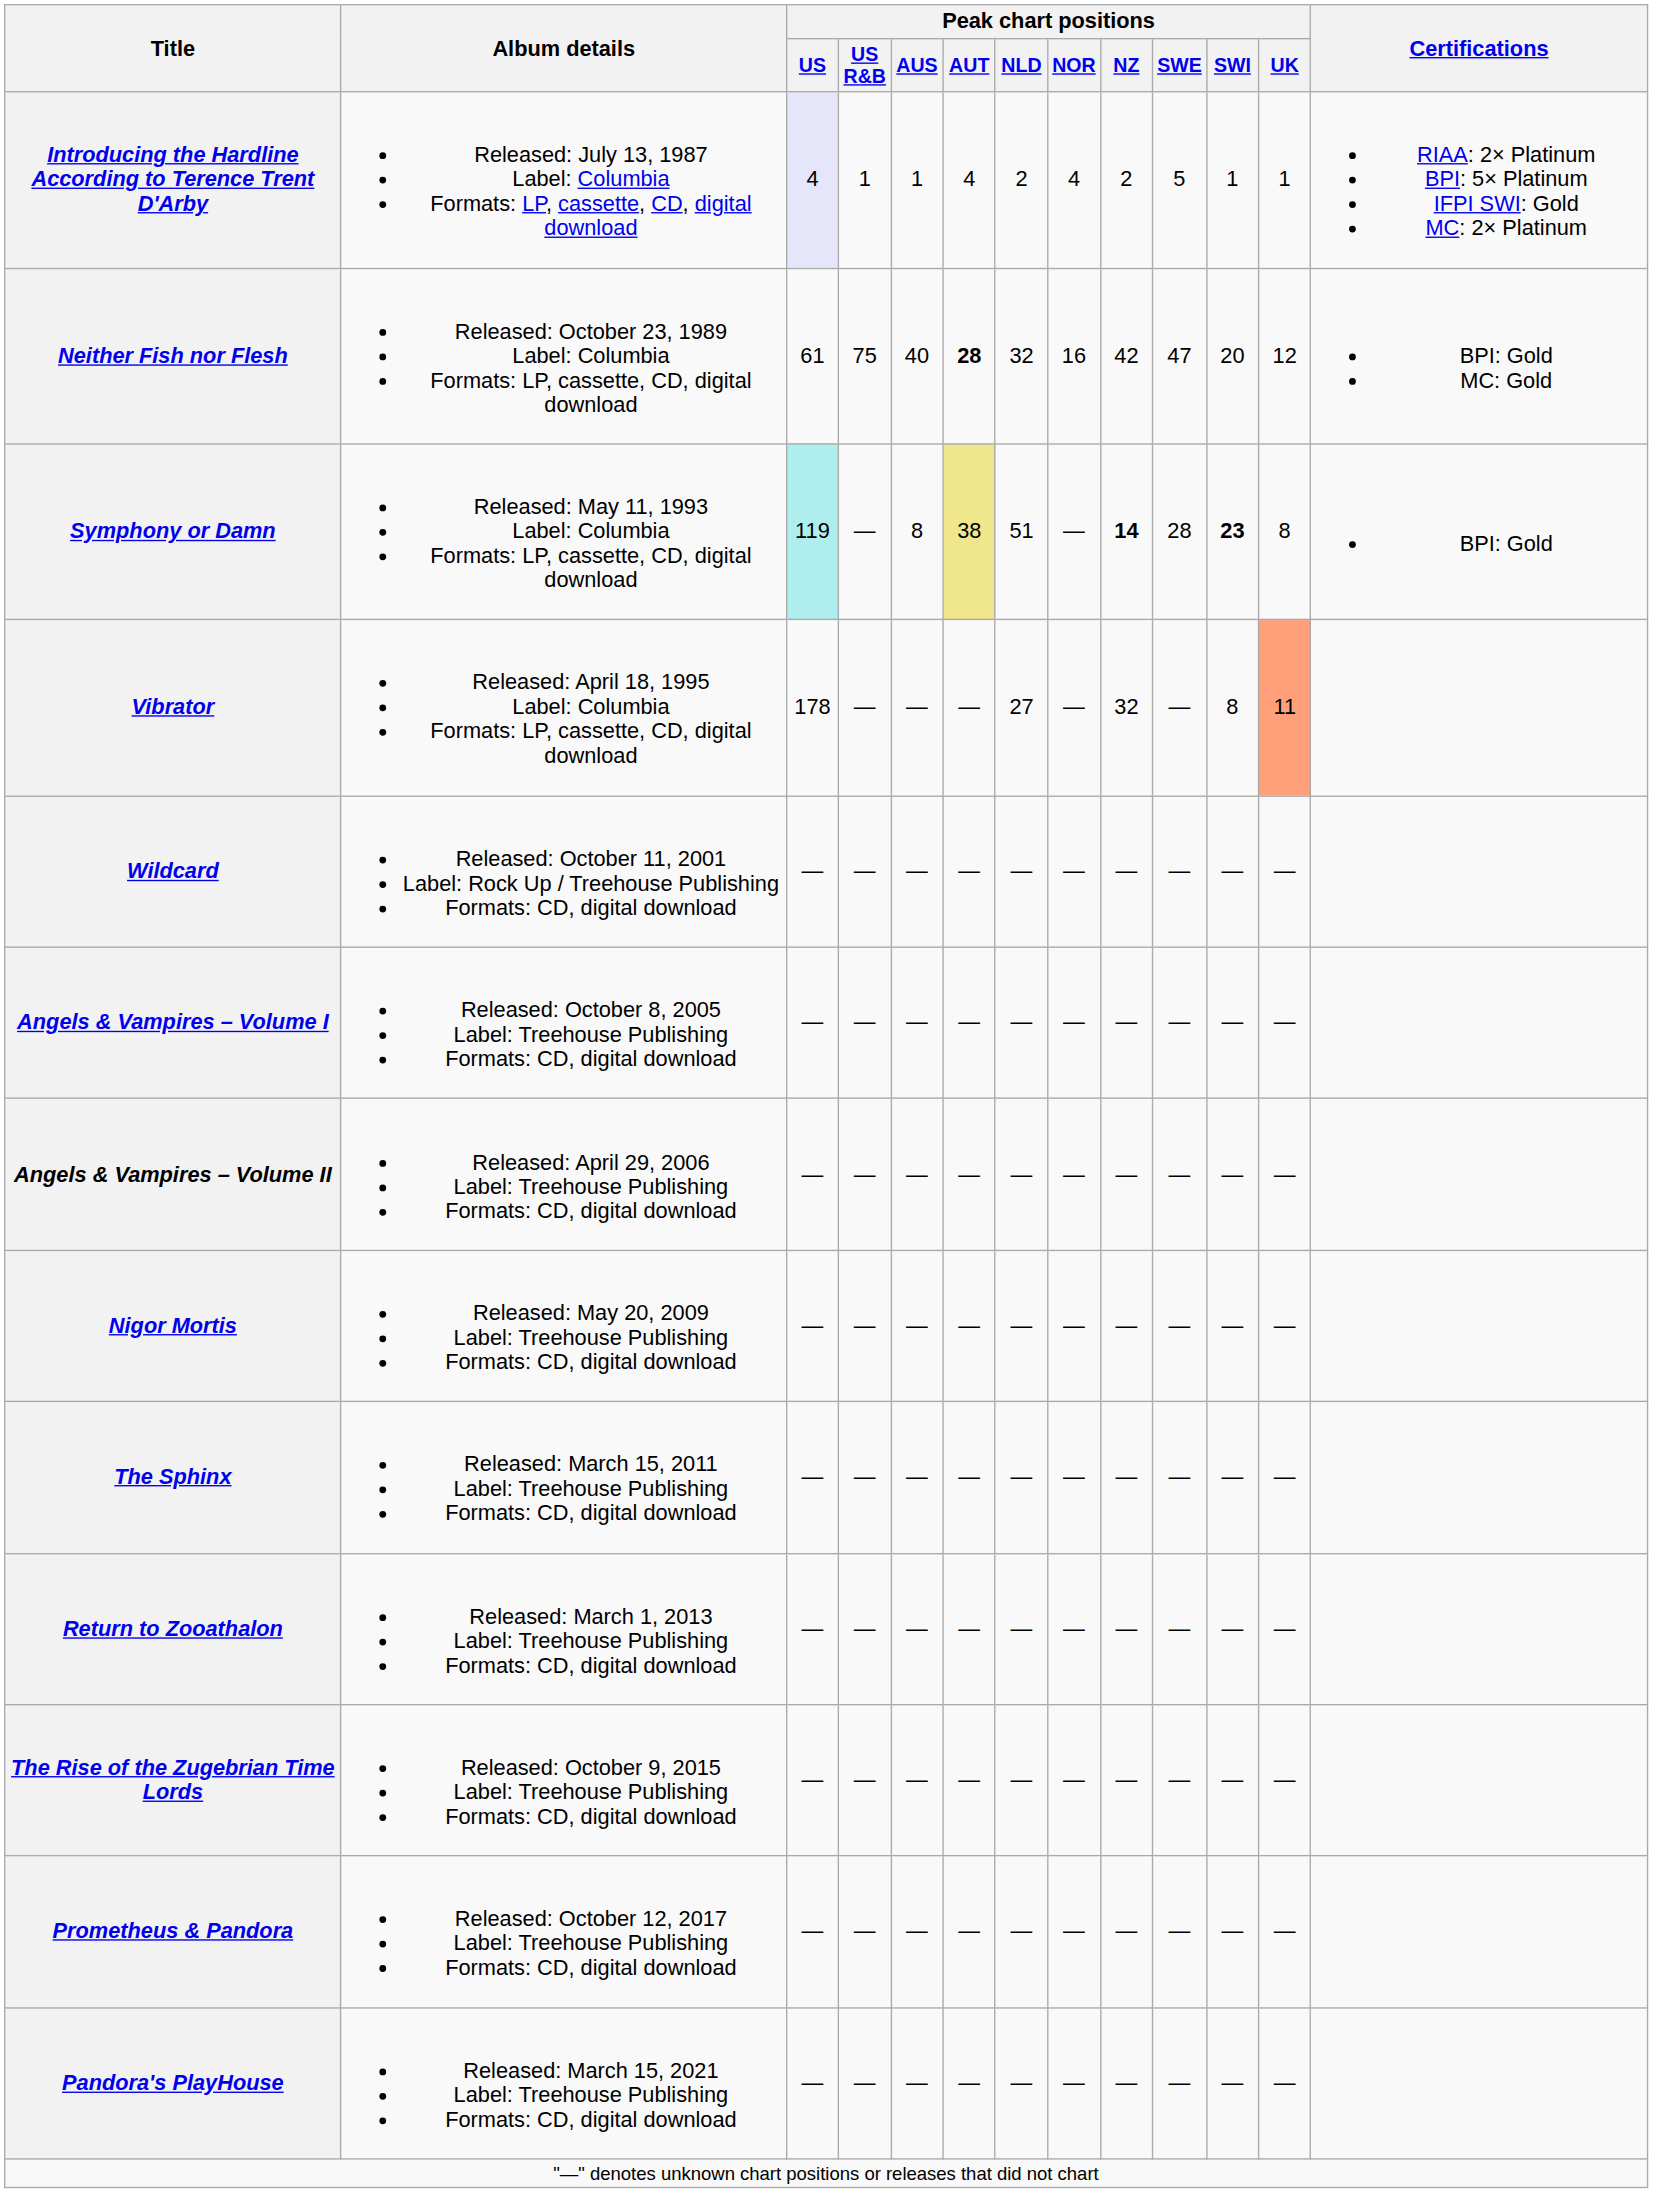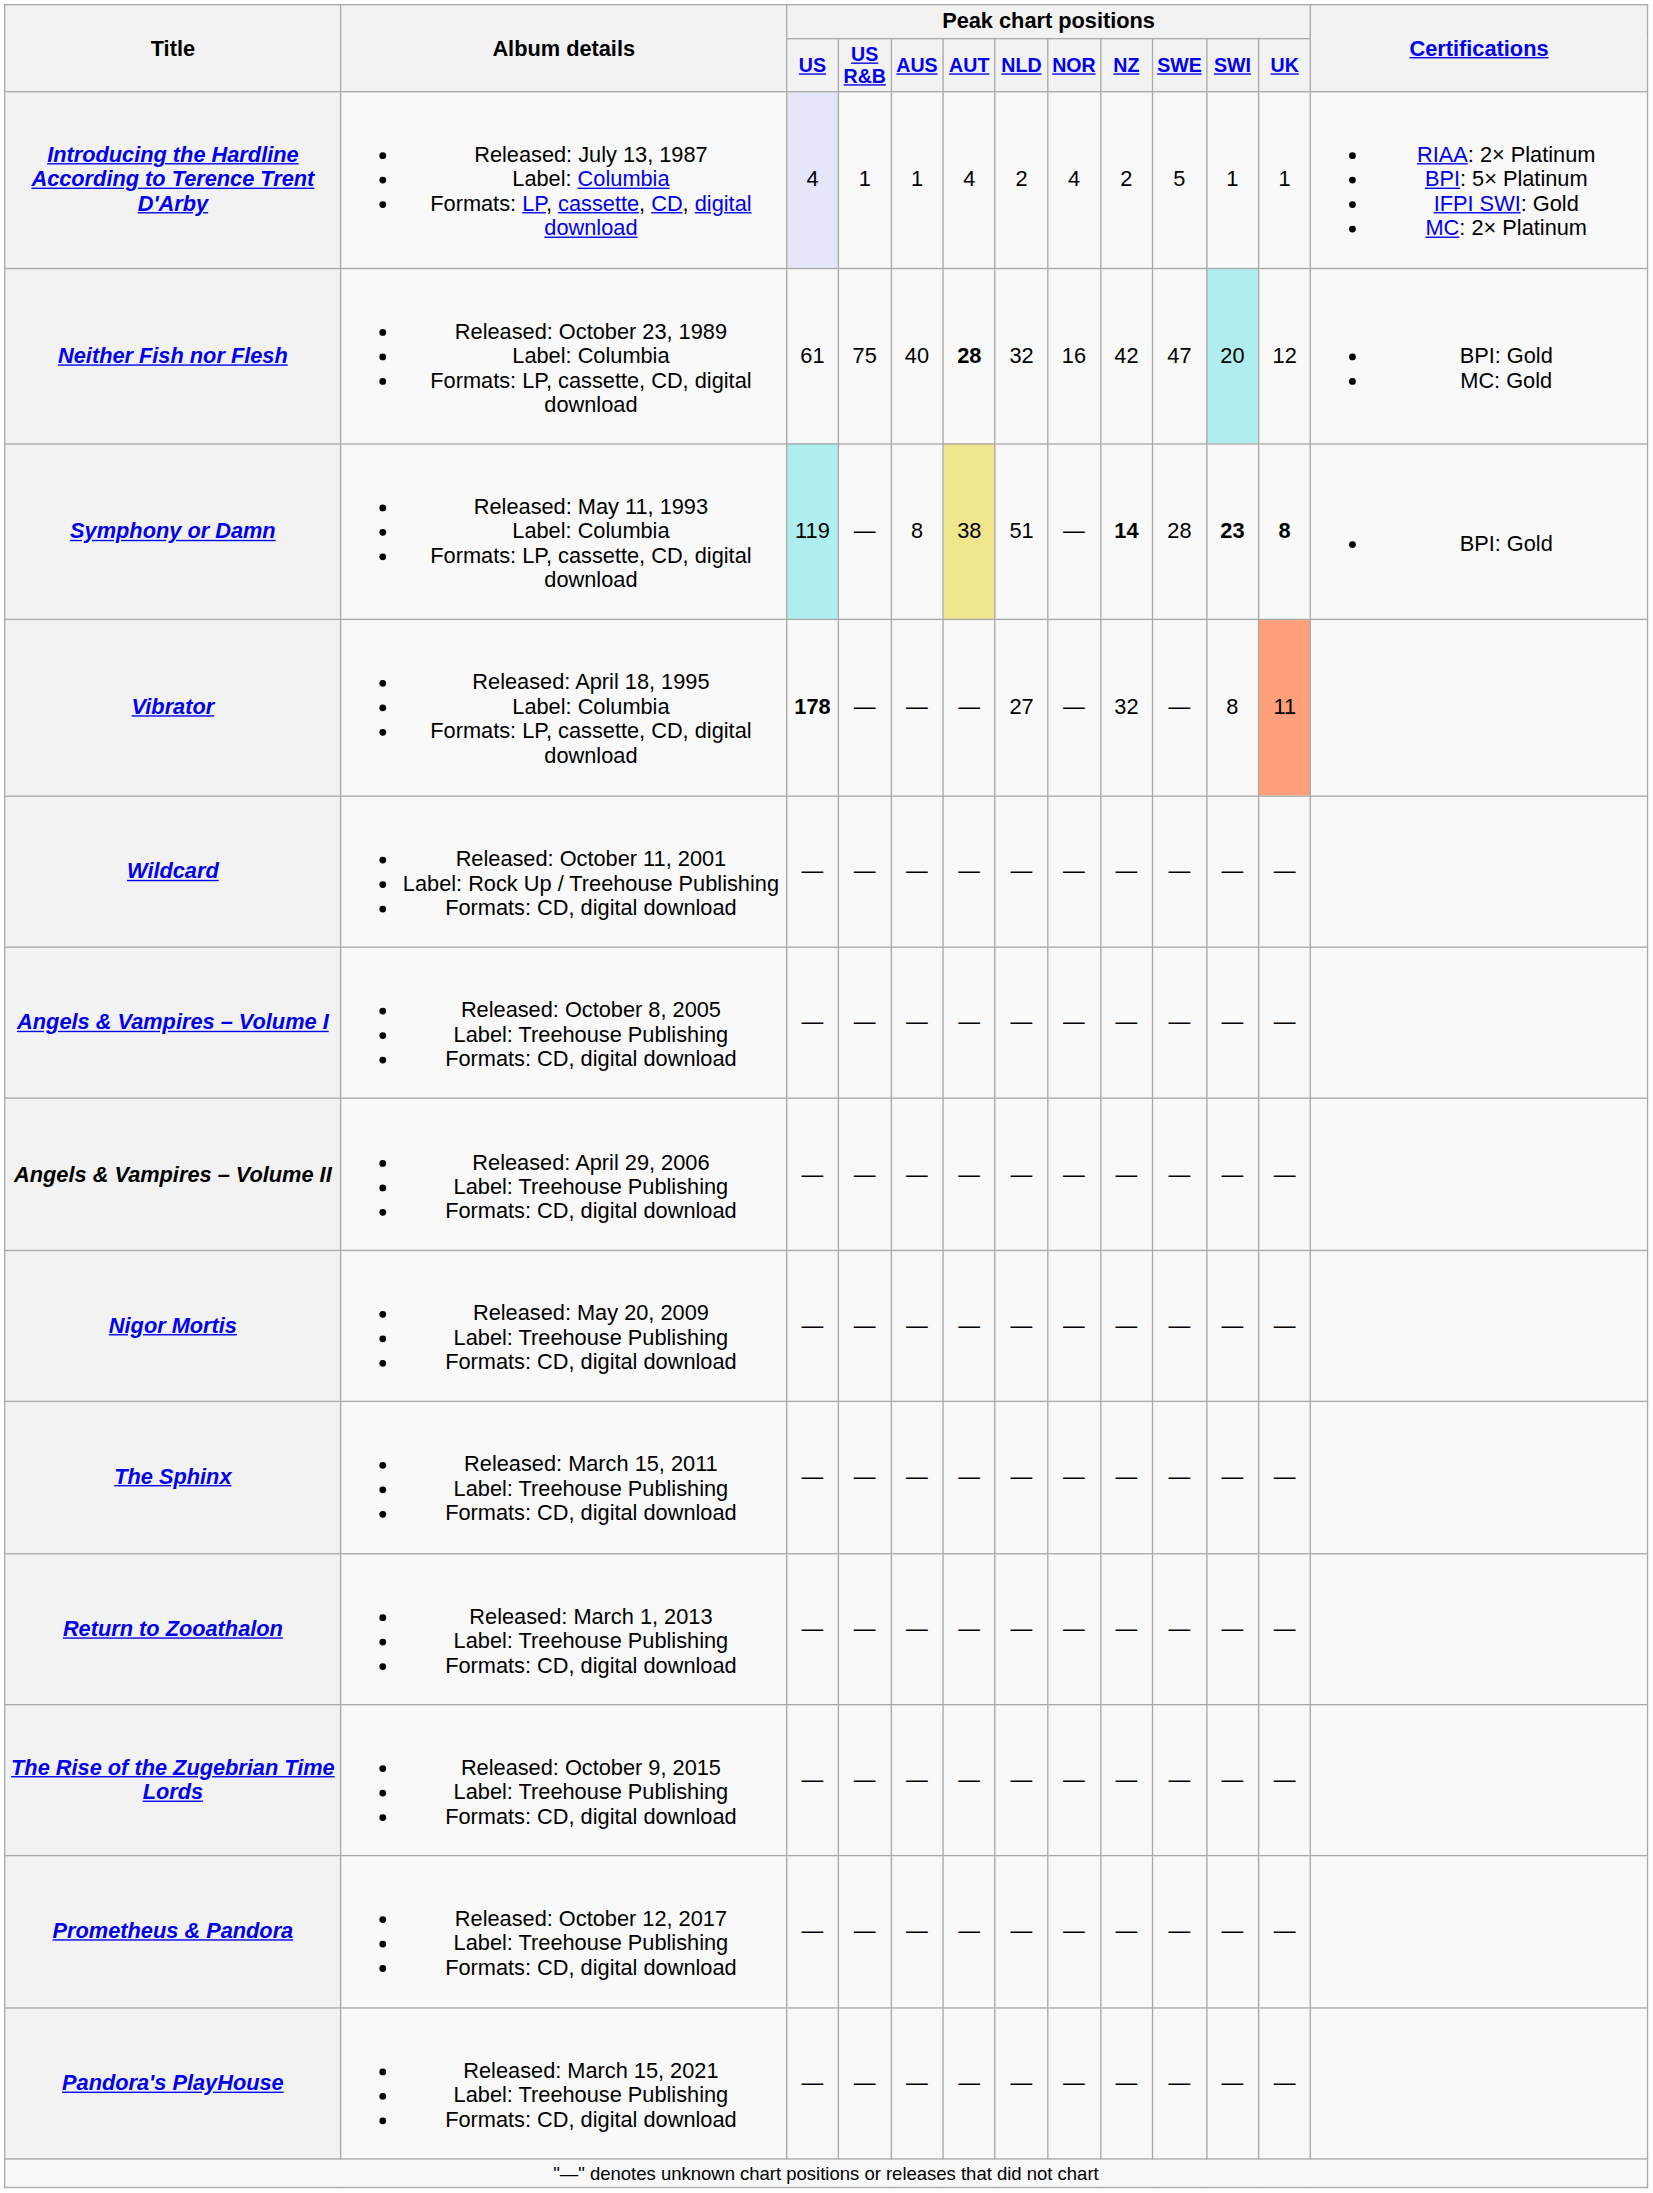(1232, 355) no background -> (1232, 355) paleturquoise background
(1285, 531) normal -> (1285, 531) bold
(812, 707) normal -> (812, 707) bold
